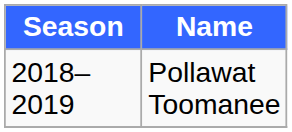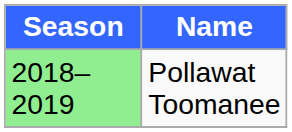(51, 87) no background -> (51, 87) lightgreen background
